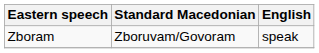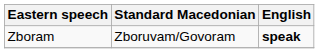(280, 36) normal -> (281, 36) bold
